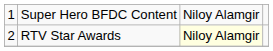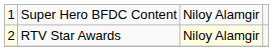(11, 35) no background -> (11, 35) lightyellow background
